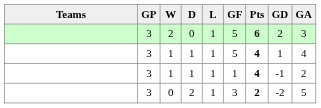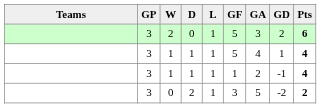columns swapped: (304, 14) <-> (257, 14)
